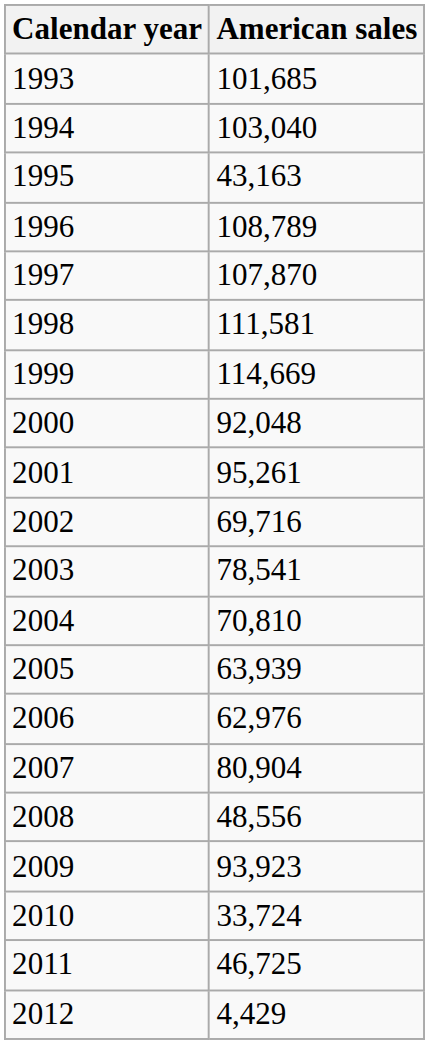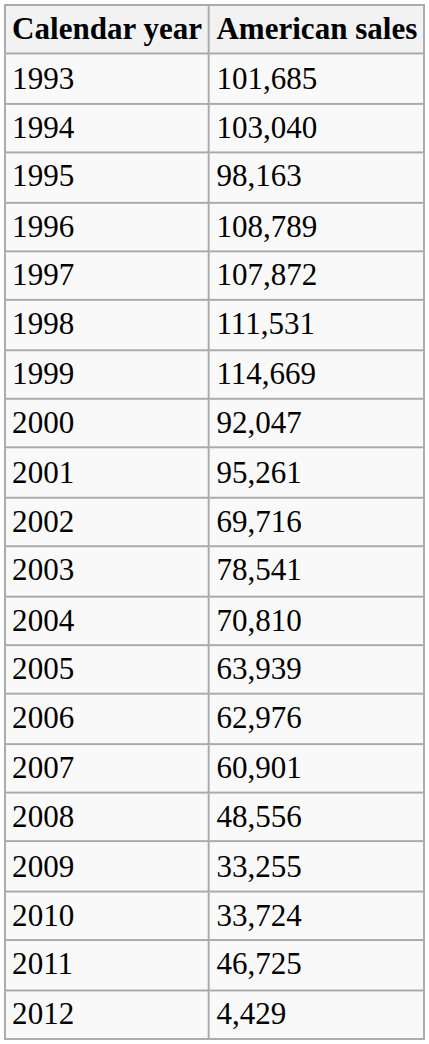(259, 176) 43,163 -> (259, 176) 98,163
(267, 275) 107,870 -> (267, 275) 107,872
(266, 324) 111,581 -> (266, 324) 111,531
(259, 422) 92,048 -> (259, 422) 92,047
(259, 767) 80,904 -> (259, 767) 60,901
(259, 865) 93,923 -> (259, 865) 33,255
